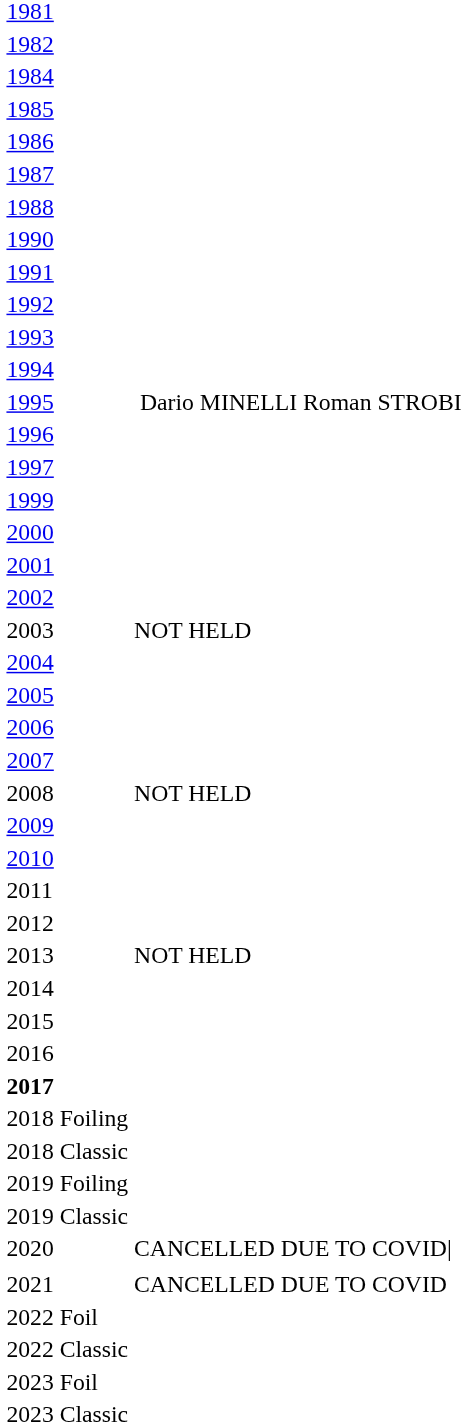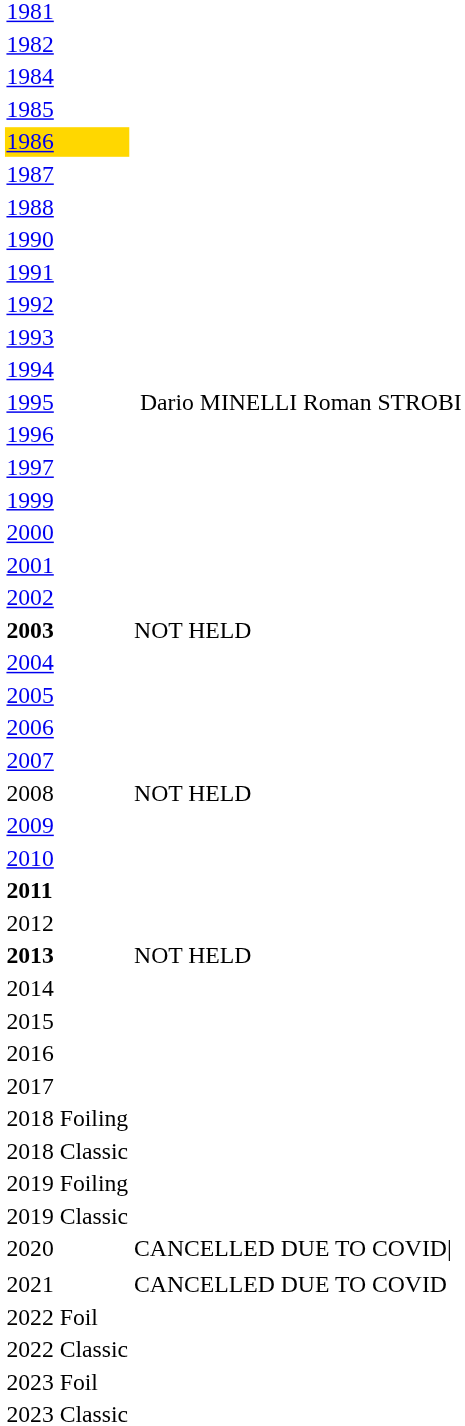(30, 141) no background -> (30, 141) gold background
(30, 630) normal -> (30, 630) bold
(30, 890) normal -> (29, 890) bold
(30, 955) normal -> (30, 955) bold
(30, 1086) bold -> (30, 1086) normal
